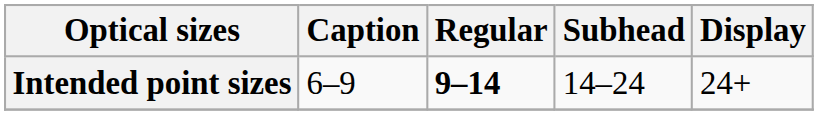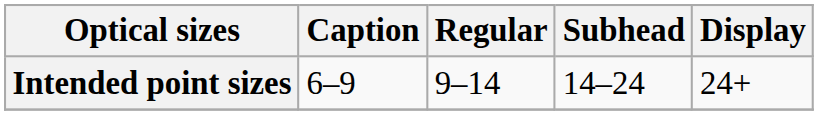(467, 82) bold -> (467, 82) normal
